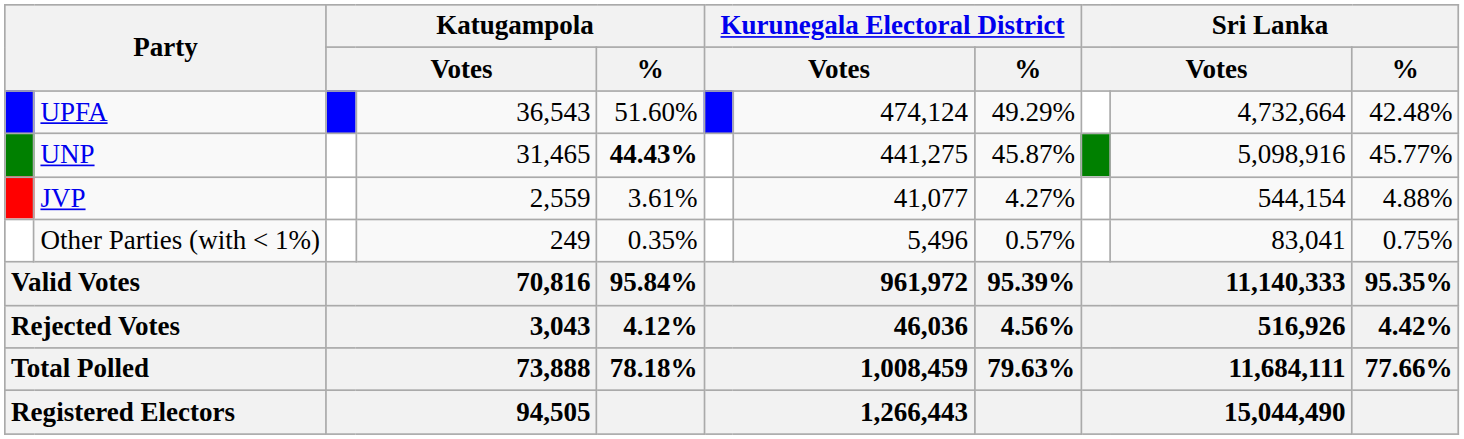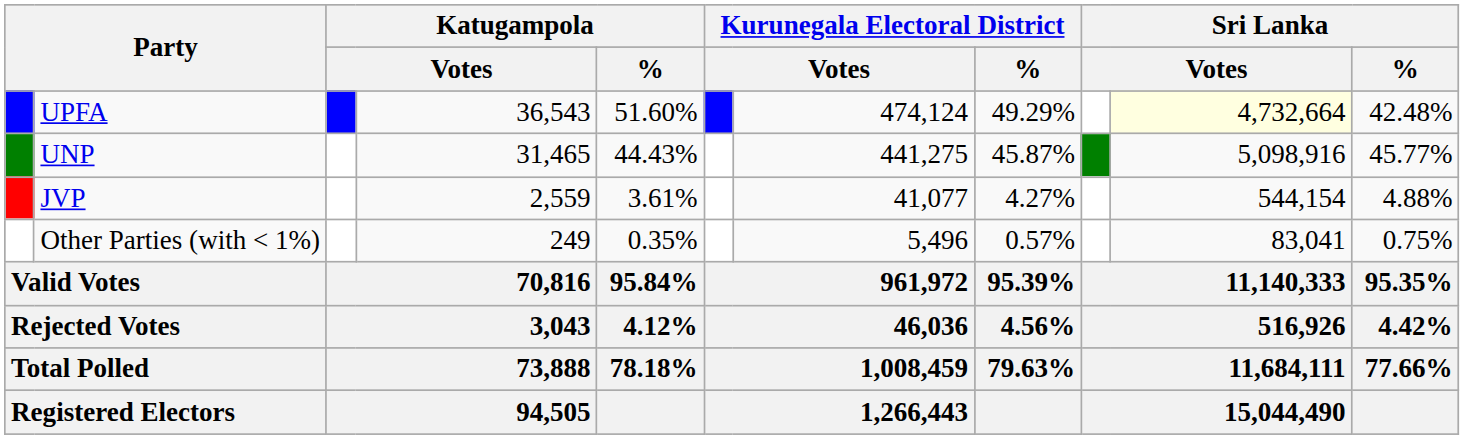(1292, 111) no background -> (1292, 111) lightyellow background
(654, 154) bold -> (656, 154) normal
